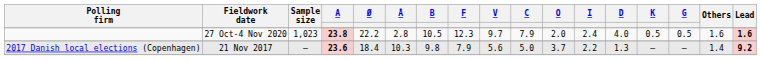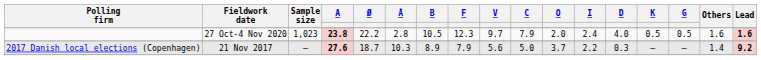(338, 48) 23.6 -> (338, 48) 27.6
(369, 48) 18.4 -> (369, 48) 18.7
(432, 48) 9.8 -> (432, 48) 8.9
(621, 48) 1.3 -> (621, 48) 0.3
